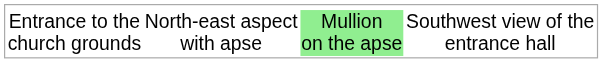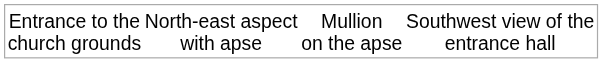(352, 32) lightgreen background -> (352, 32) no background
